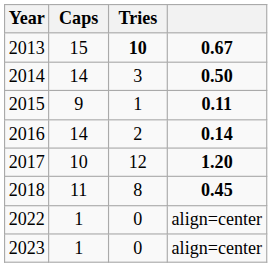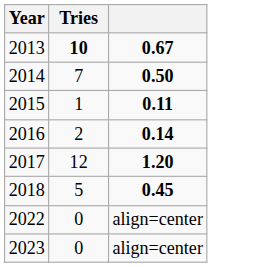- column: (79, 18)
(138, 76) 3 -> (79, 76) 7
(138, 190) 8 -> (79, 190) 5
